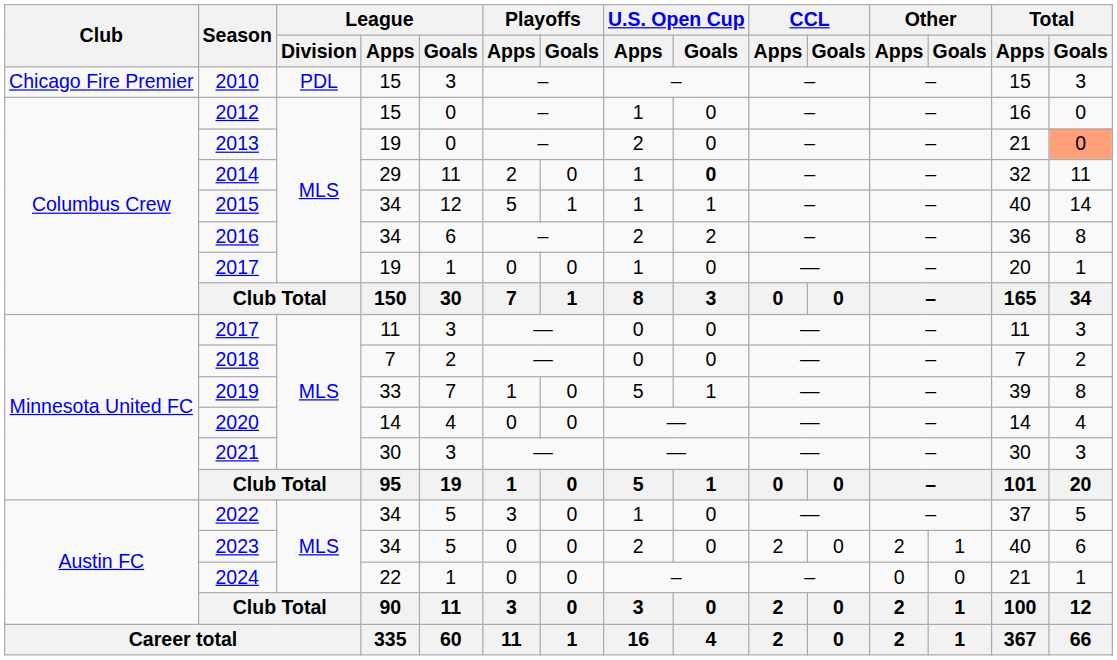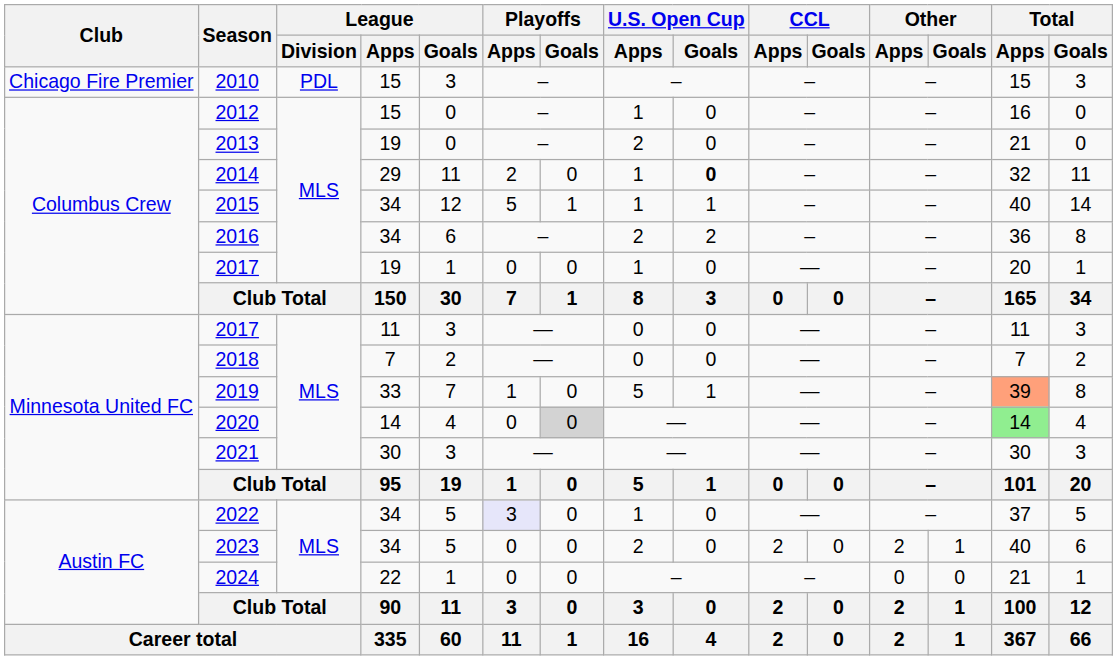(1081, 143) lightsalmon background -> (1081, 143) no background
(1020, 391) no background -> (1020, 391) lightsalmon background
(572, 422) no background -> (572, 422) lightgrey background
(1020, 422) no background -> (1020, 422) lightgreen background
(511, 515) no background -> (511, 515) lavender background
